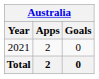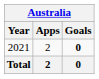(78, 47) normal -> (78, 47) bold
